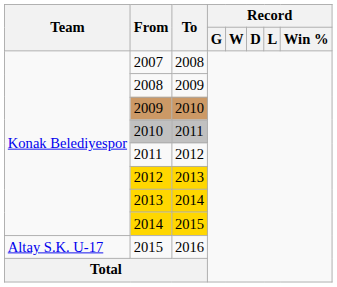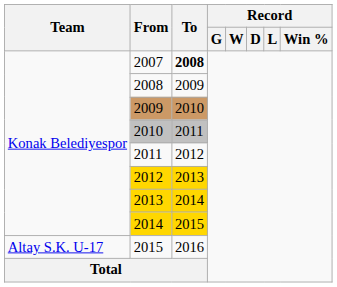(190, 62) normal -> (190, 62) bold
